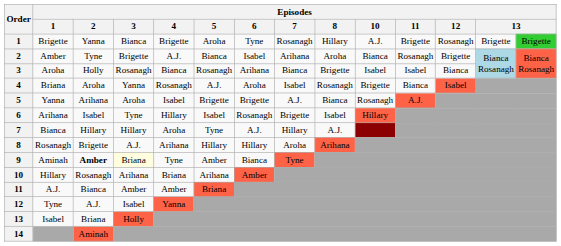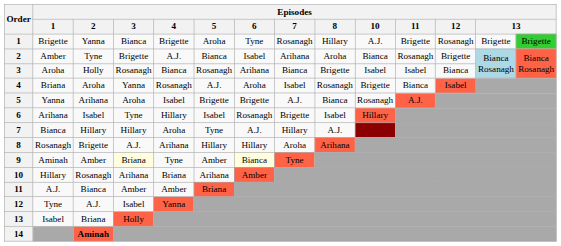(93, 159) bold -> (93, 159) normal
(254, 159) no background -> (254, 159) lightyellow background
(93, 233) normal -> (93, 233) bold
